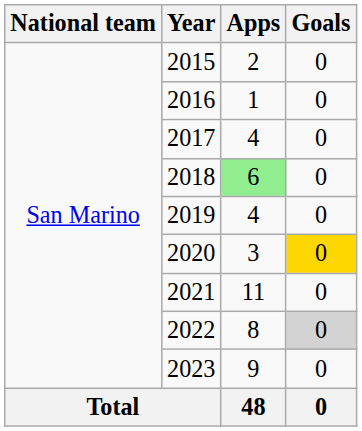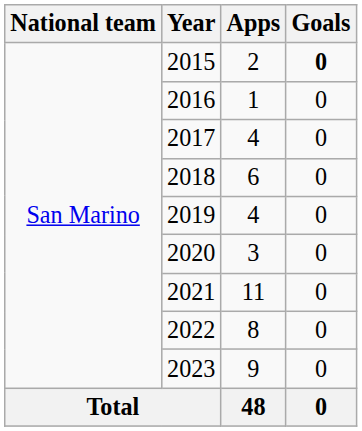(321, 61) normal -> (321, 61) bold
(253, 176) lightgreen background -> (253, 176) no background
(321, 253) gold background -> (321, 253) no background
(321, 330) lightgrey background -> (321, 330) no background
